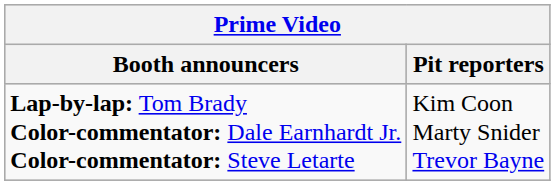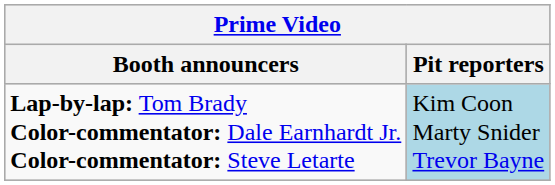(478, 132) no background -> (478, 132) lightblue background
